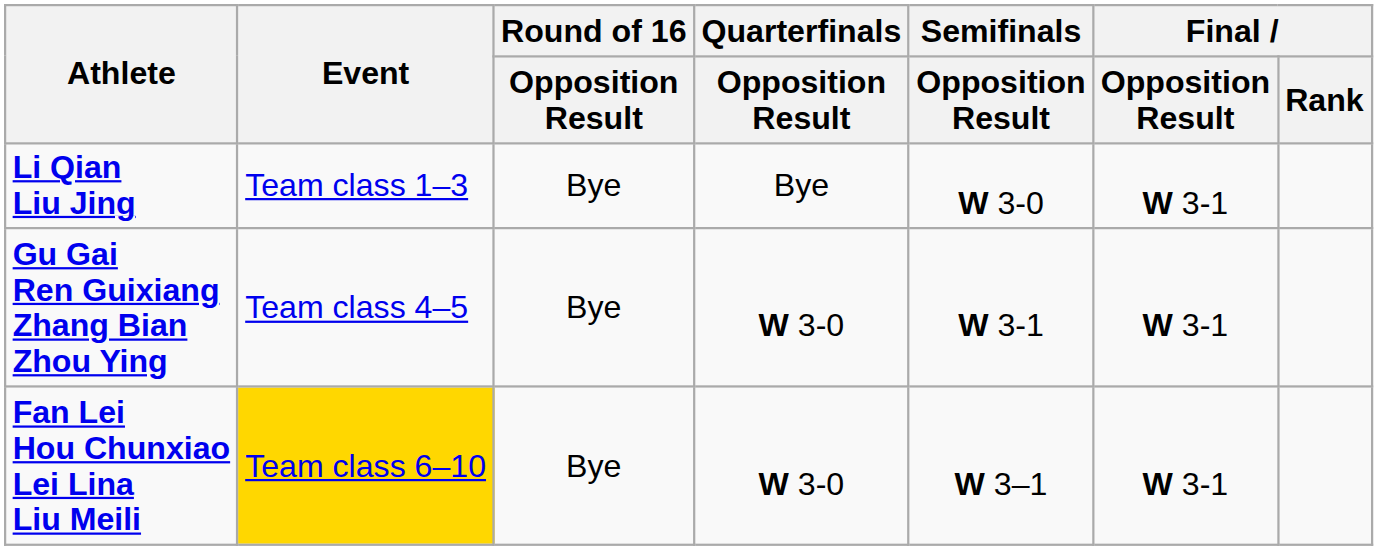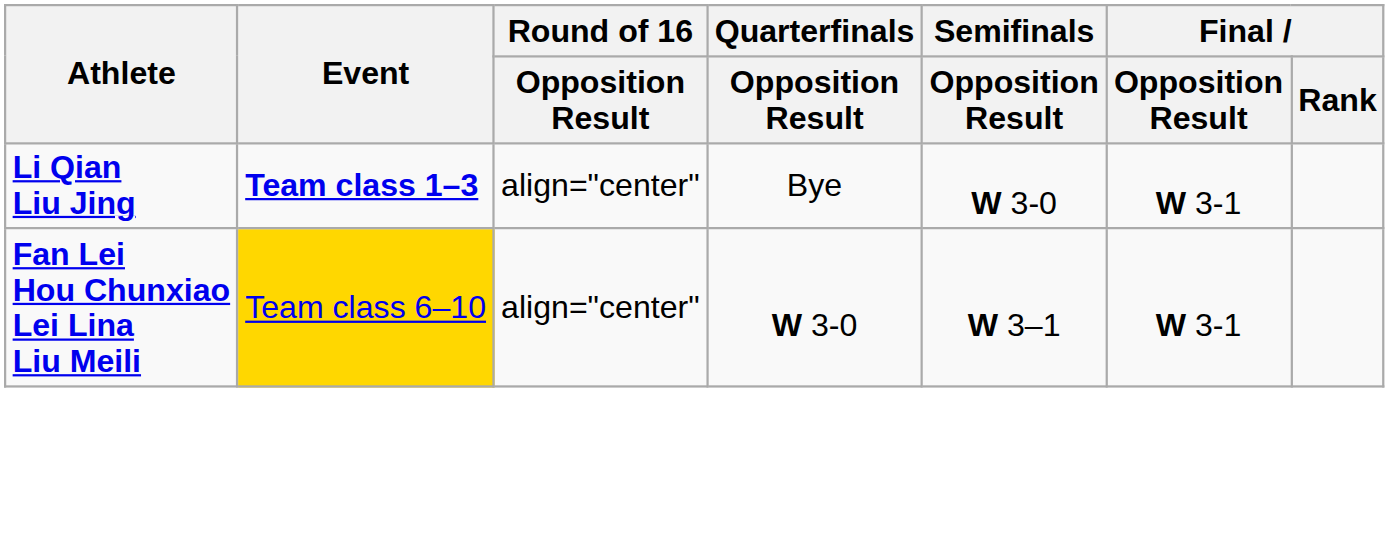(357, 186) normal -> (362, 186) bold
(594, 186) Bye -> (600, 186) align="center"
- row: (116, 308)
(594, 466) Bye -> (600, 308) align="center"
